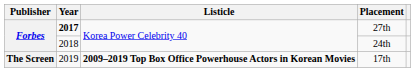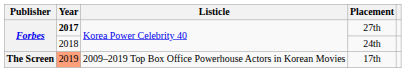(69, 59) no background -> (69, 59) lightsalmon background
(219, 59) bold -> (214, 59) normal
